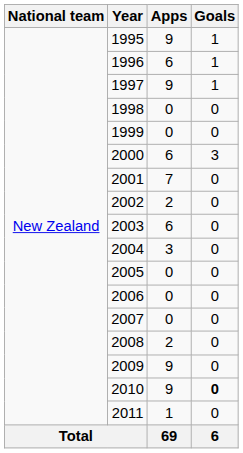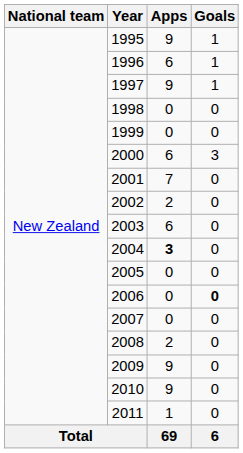(169, 249) normal -> (169, 249) bold
(215, 296) normal -> (215, 296) bold
(215, 389) bold -> (215, 389) normal
